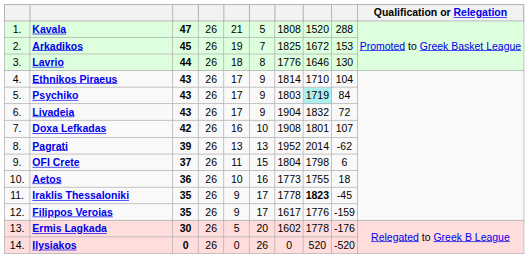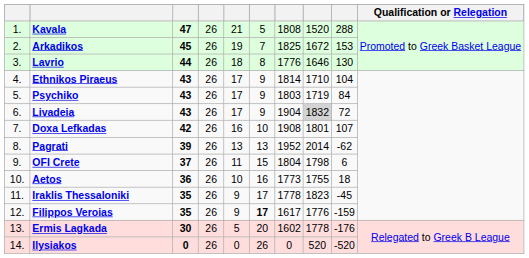(317, 96) paleturquoise background -> (317, 96) no background
(317, 112) no background -> (317, 112) lightgrey background
(317, 195) bold -> (317, 195) normal
(262, 212) normal -> (262, 212) bold
